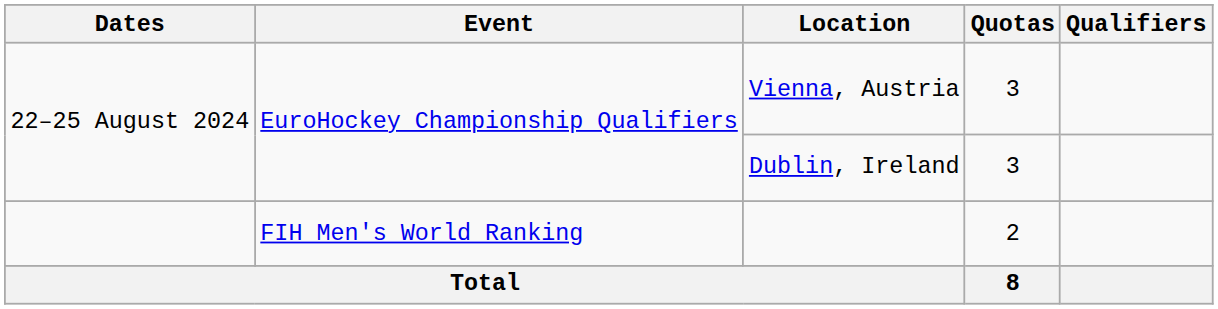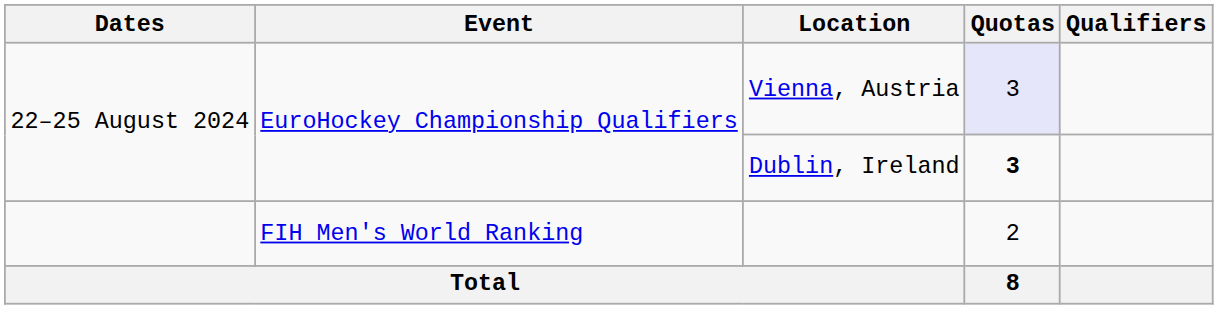(1013, 89) no background -> (1013, 89) lavender background
(1013, 168) normal -> (1013, 168) bold
